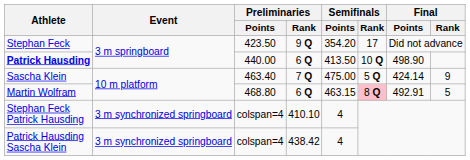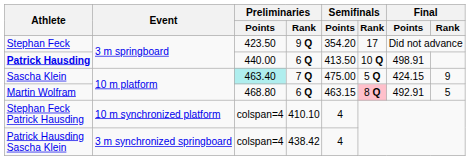(408, 60) 498.90 -> (408, 60) 498.91
(260, 77) no background -> (260, 77) paleturquoise background
(408, 77) 424.14 -> (408, 77) 424.15
(163, 115) 3 m synchronized springboard -> (158, 115) 10 m synchronized platform
